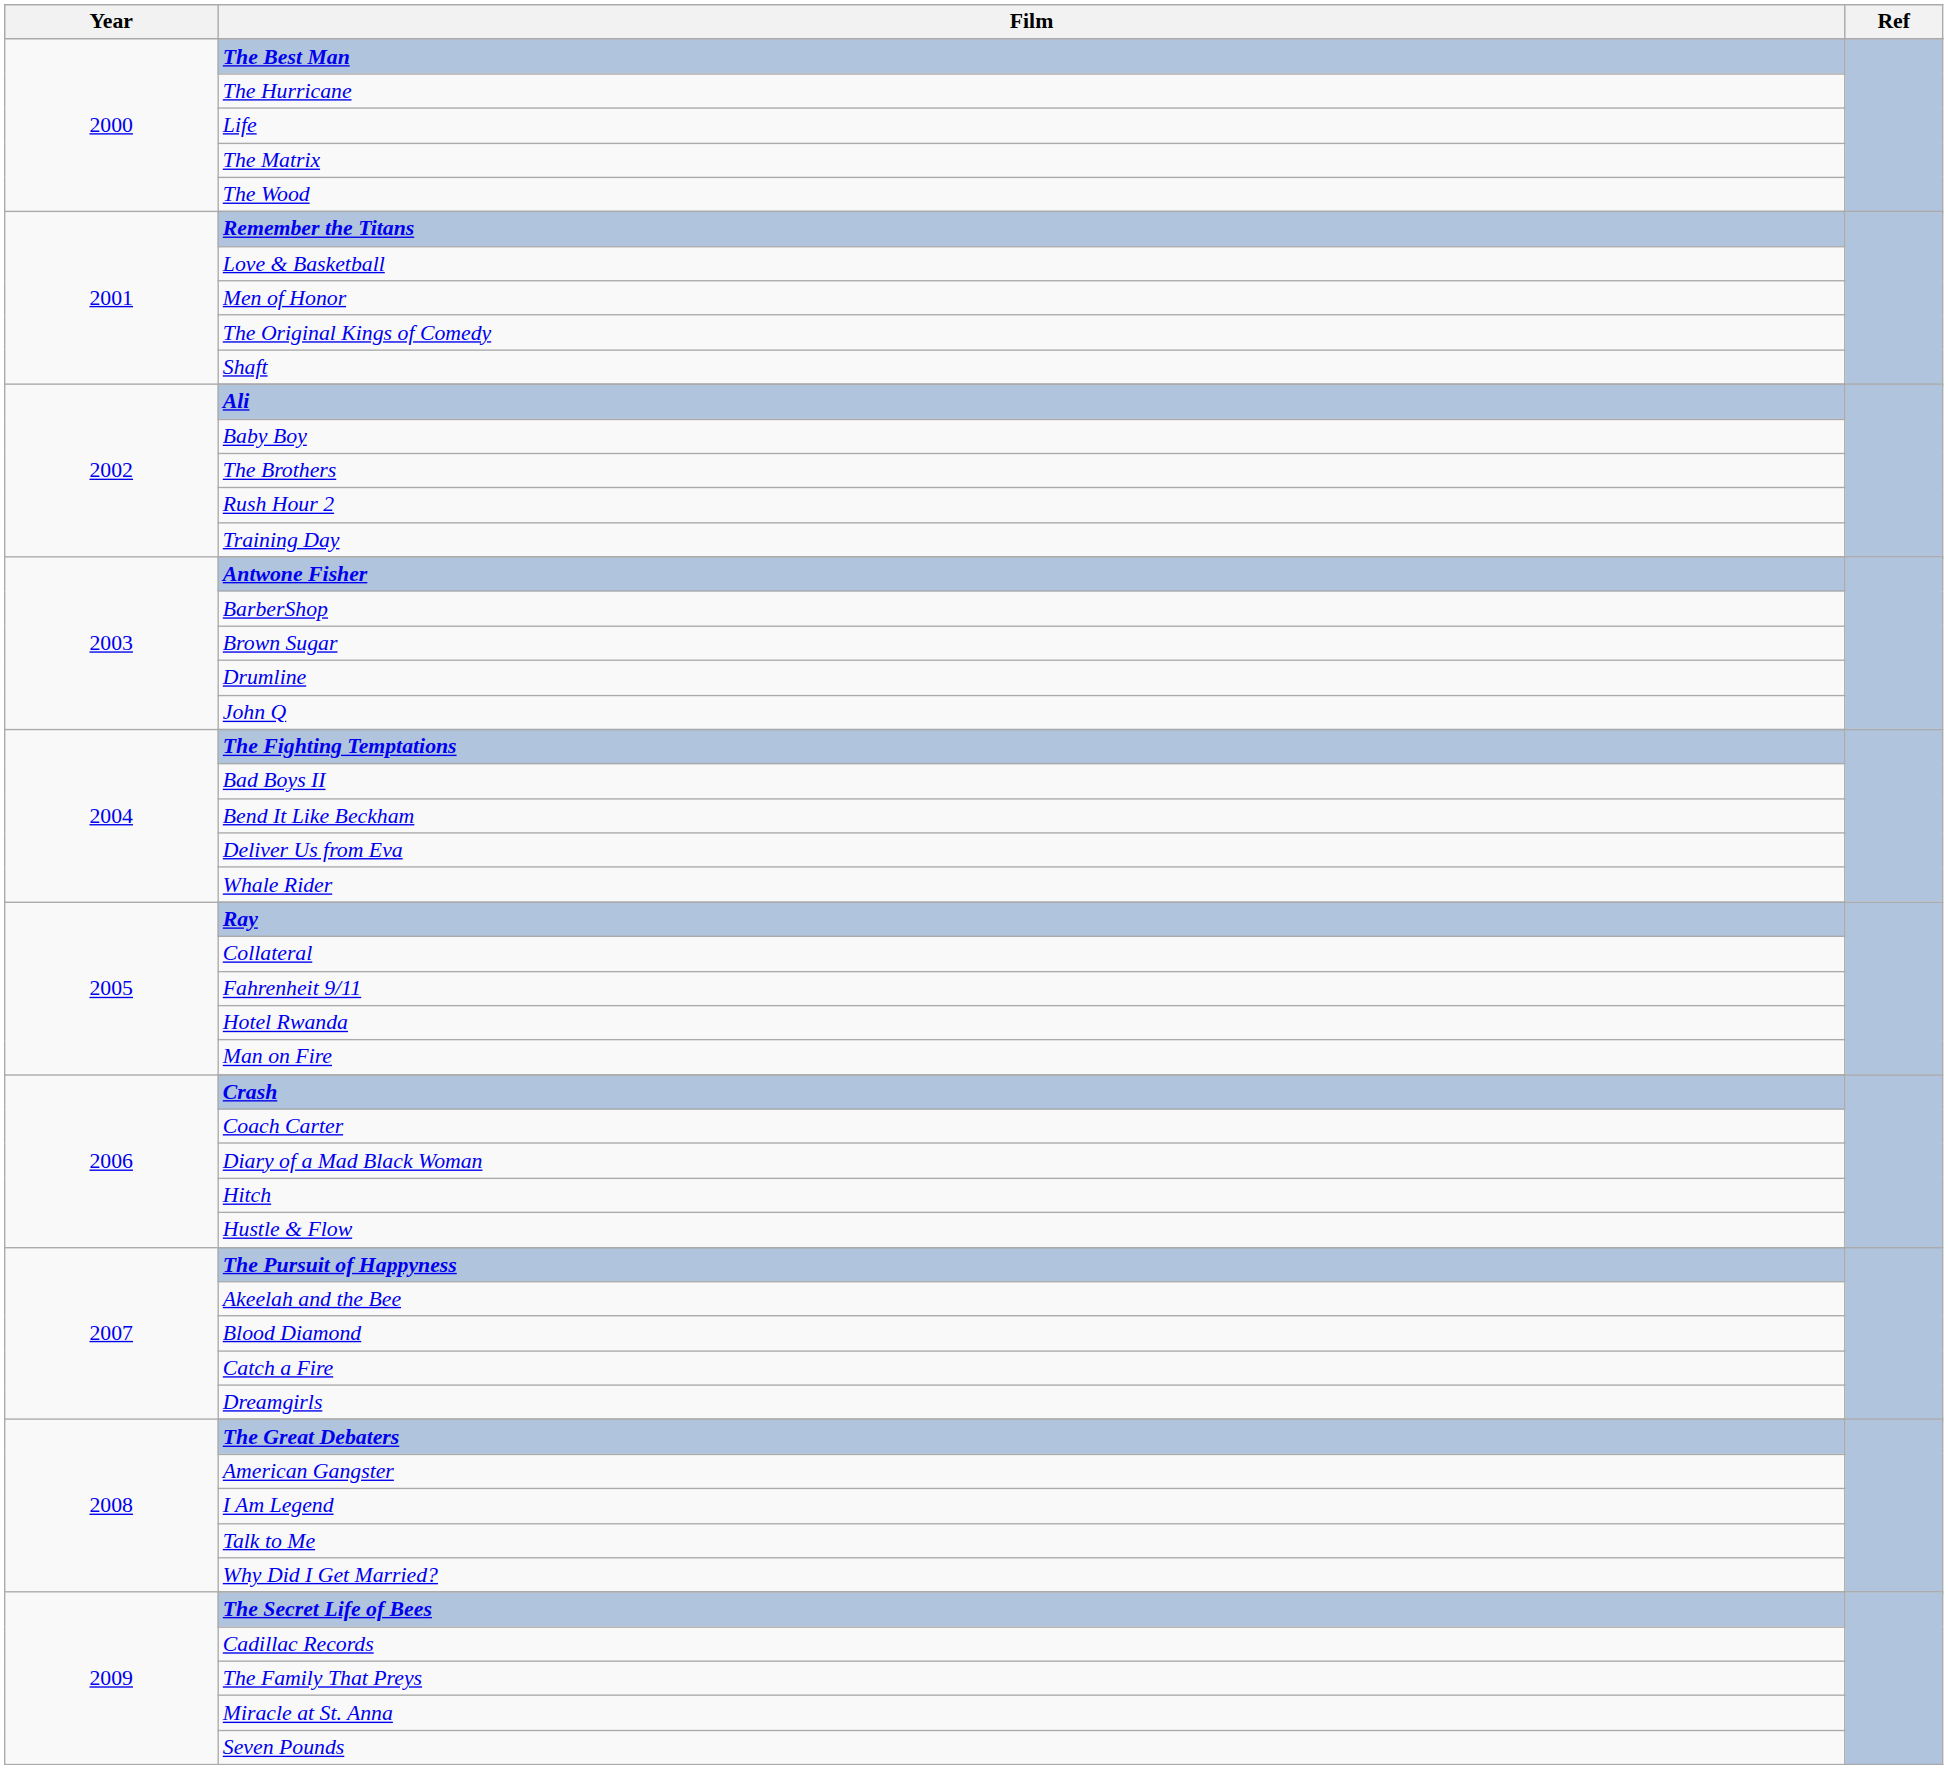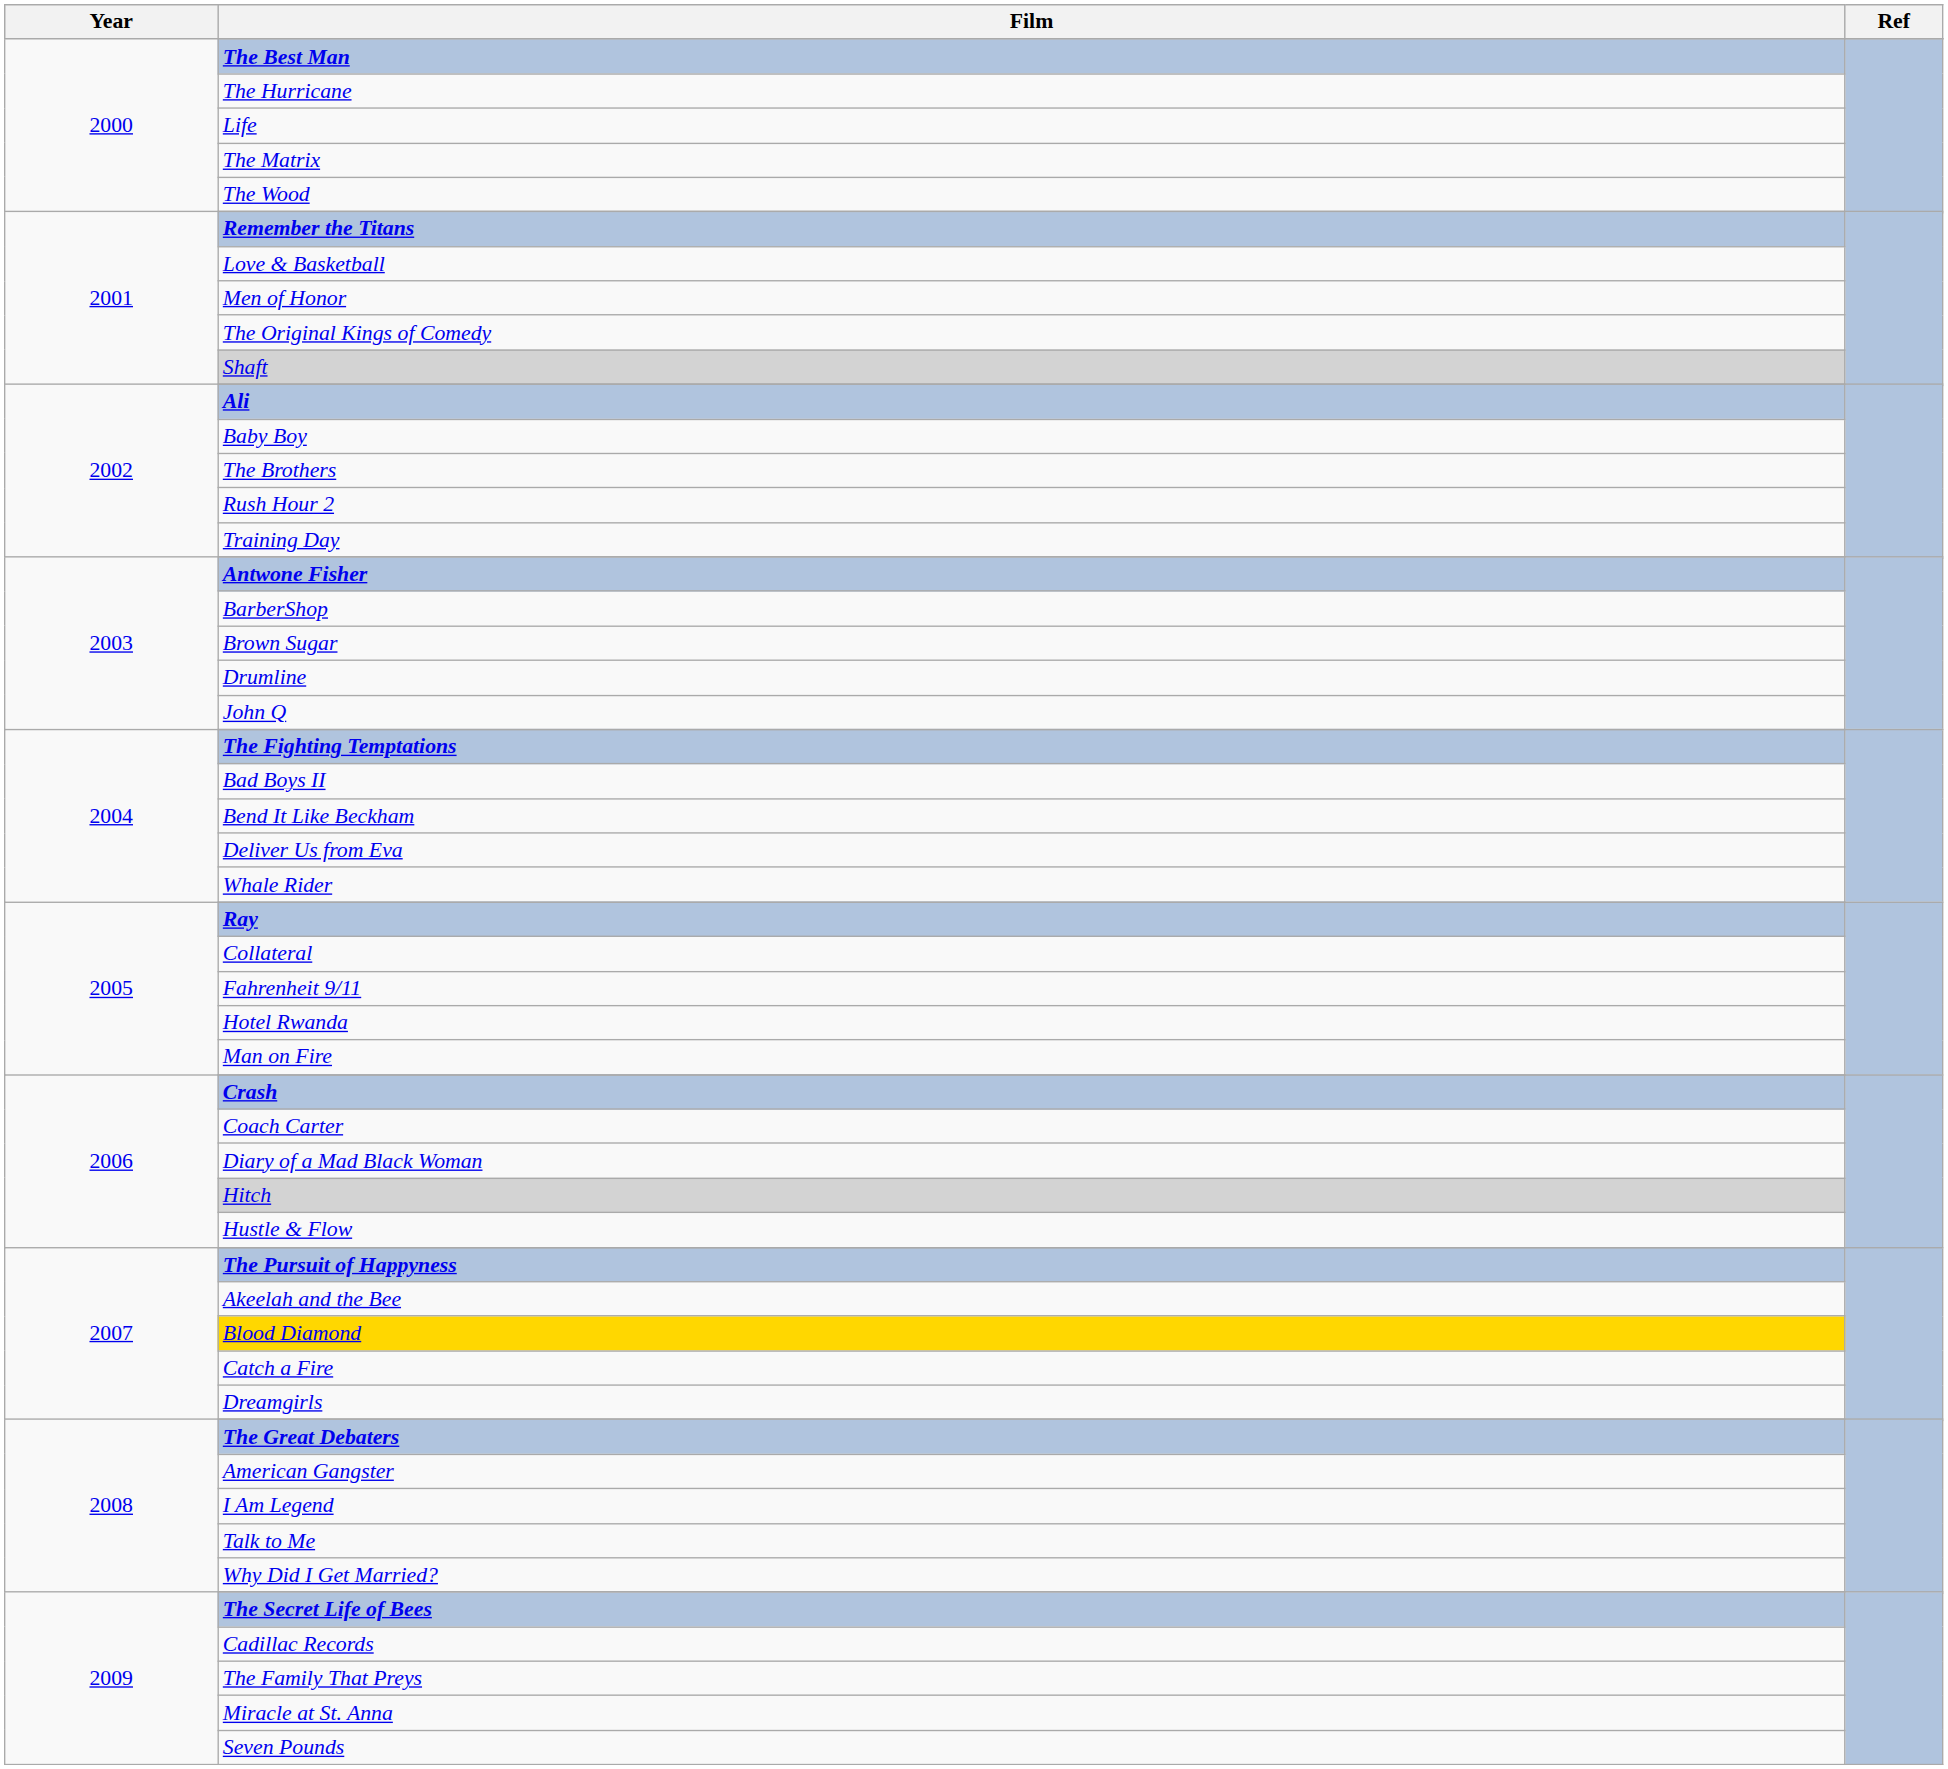(245, 366) no background -> (245, 366) lightgrey background
(247, 1195) no background -> (247, 1195) lightgrey background
(292, 1333) no background -> (292, 1333) gold background
